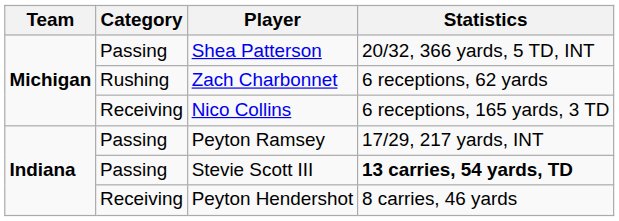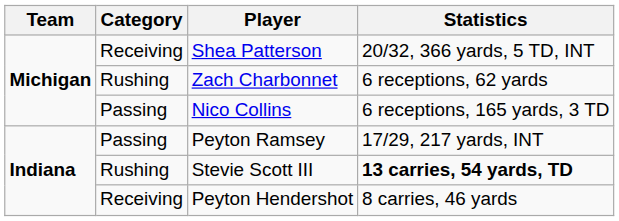(134, 50) Passing -> (141, 50) Receiving
(141, 110) Receiving -> (134, 110) Passing
(134, 170) Passing -> (135, 170) Rushing
